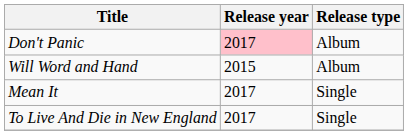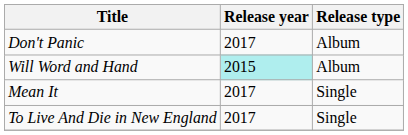(240, 42) pink background -> (240, 42) no background
(240, 67) no background -> (240, 67) paleturquoise background
